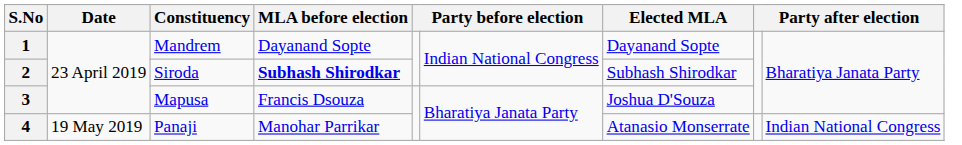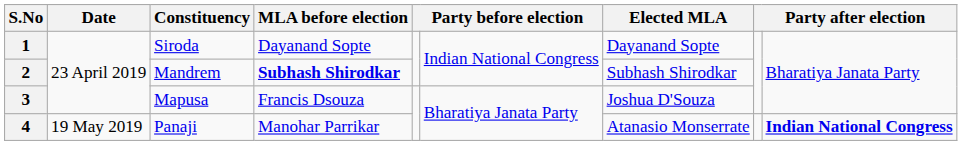(187, 45) Mandrem -> (176, 45) Siroda
(176, 72) Siroda -> (187, 72) Mandrem
(853, 126) normal -> (859, 126) bold
